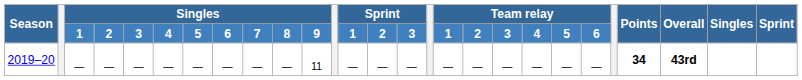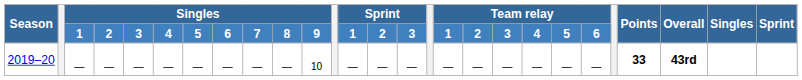(317, 68) 11 -> (317, 68) 10
(639, 60) 34 -> (639, 60) 33
